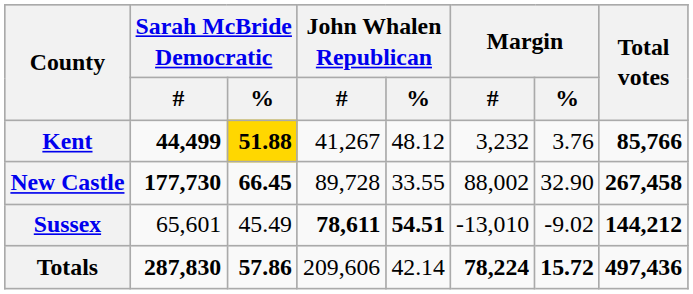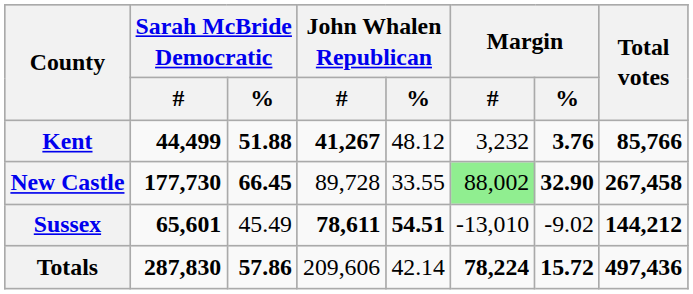(265, 141) gold background -> (265, 141) no background
(348, 141) normal -> (348, 141) bold
(573, 141) normal -> (573, 141) bold
(497, 183) no background -> (497, 183) lightgreen background
(567, 183) normal -> (567, 183) bold
(189, 225) normal -> (189, 225) bold
